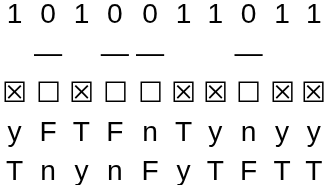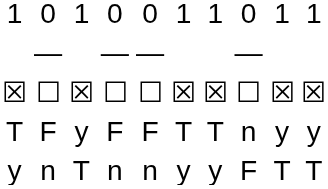(15, 131) y -> (15, 131) T
(81, 131) T -> (81, 131) y
(150, 131) n -> (150, 131) F
(215, 131) y -> (215, 131) T
(15, 170) T -> (15, 170) y
(81, 170) y -> (81, 170) T
(150, 170) F -> (150, 170) n
(215, 170) T -> (215, 170) y
